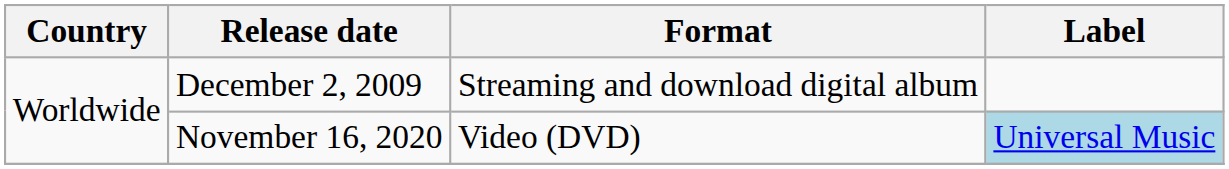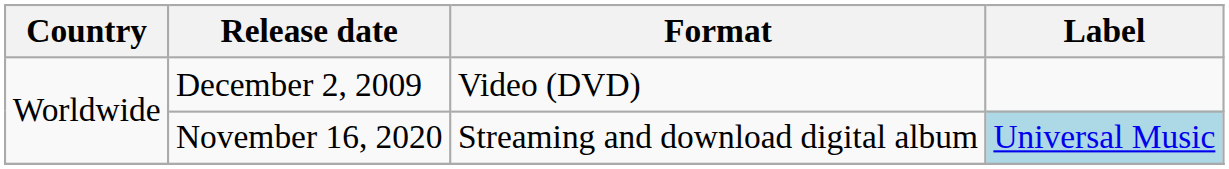(718, 84) Streaming and download digital album -> (549, 84) Video (DVD)
(549, 137) Video (DVD) -> (718, 137) Streaming and download digital album
